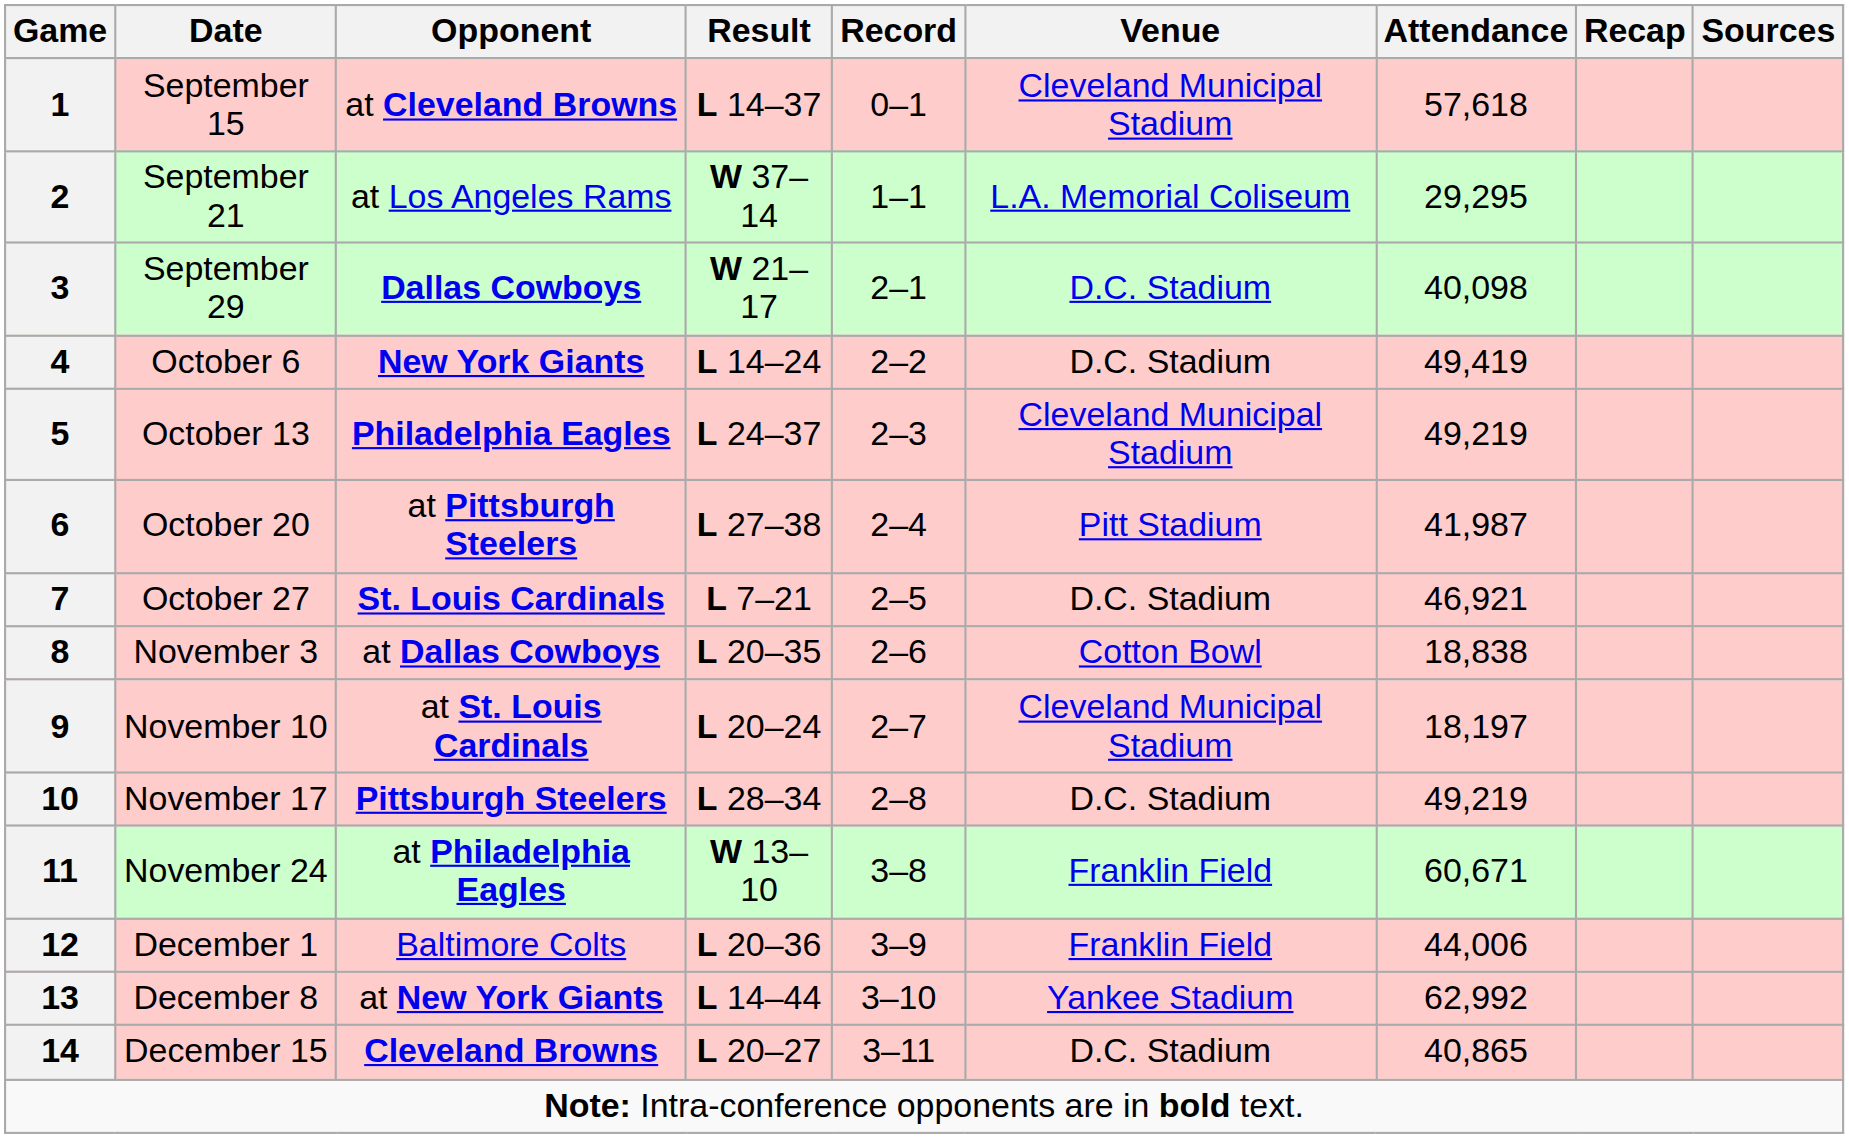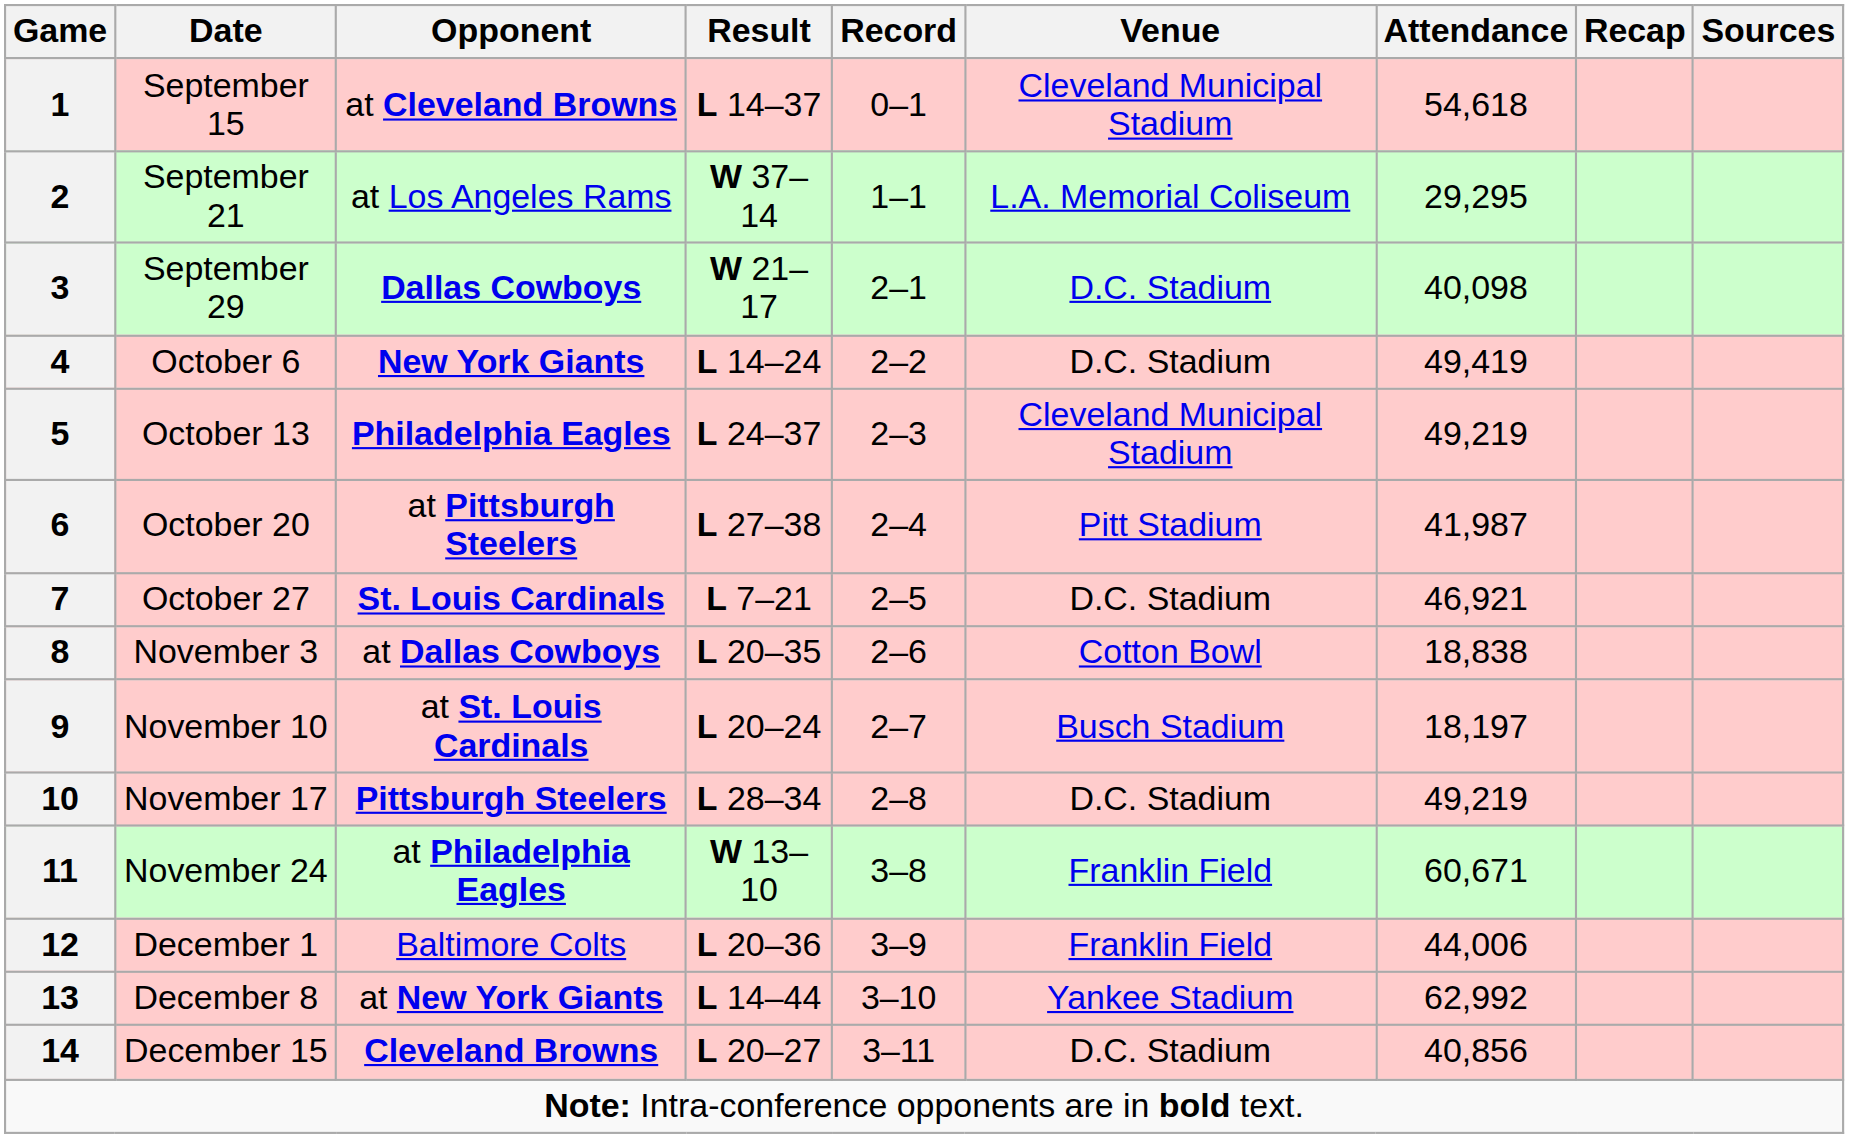(1476, 104) 57,618 -> (1476, 104) 54,618
(1170, 725) Cleveland Municipal Stadium -> (1170, 725) Busch Stadium
(1476, 1051) 40,865 -> (1476, 1051) 40,856
